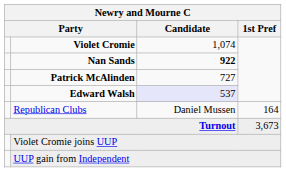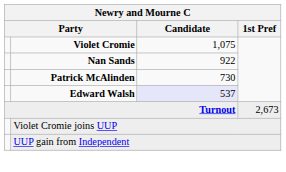(224, 45) 1,074 -> (224, 45) 1,075
(228, 61) bold -> (228, 61) normal
(228, 77) 727 -> (228, 77) 730
- row: (50, 110)
(267, 126) 3,673 -> (267, 110) 2,673
